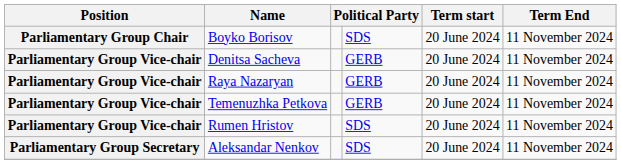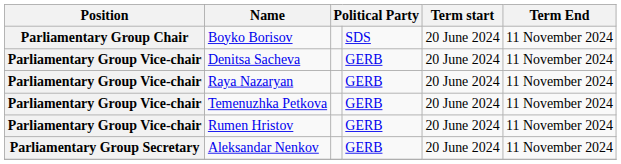(358, 125) SDS -> (364, 125) GERB
(358, 147) SDS -> (364, 147) GERB
